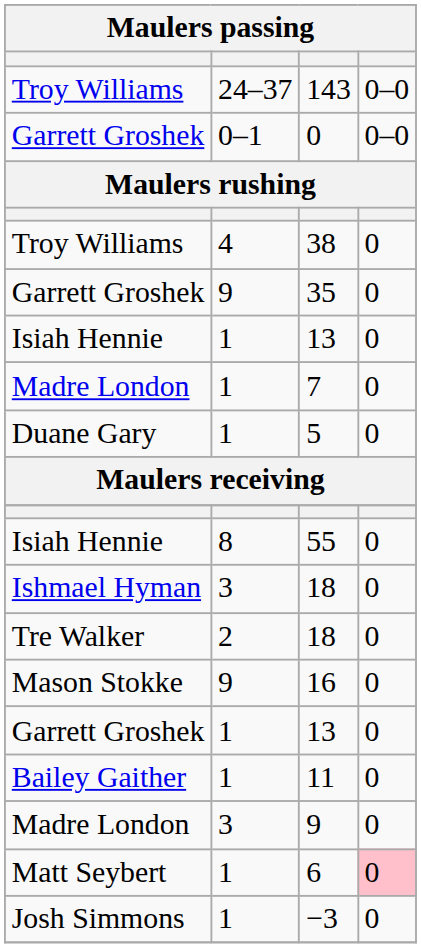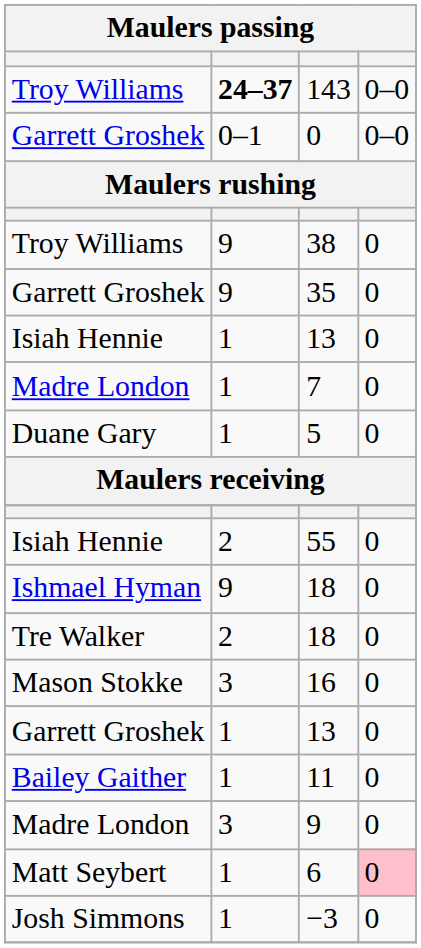(255, 89) normal -> (255, 89) bold
(225, 244) 4 -> (225, 244) 9
(225, 541) 8 -> (225, 541) 2
(225, 588) 3 -> (225, 588) 9
(225, 682) 9 -> (225, 682) 3
